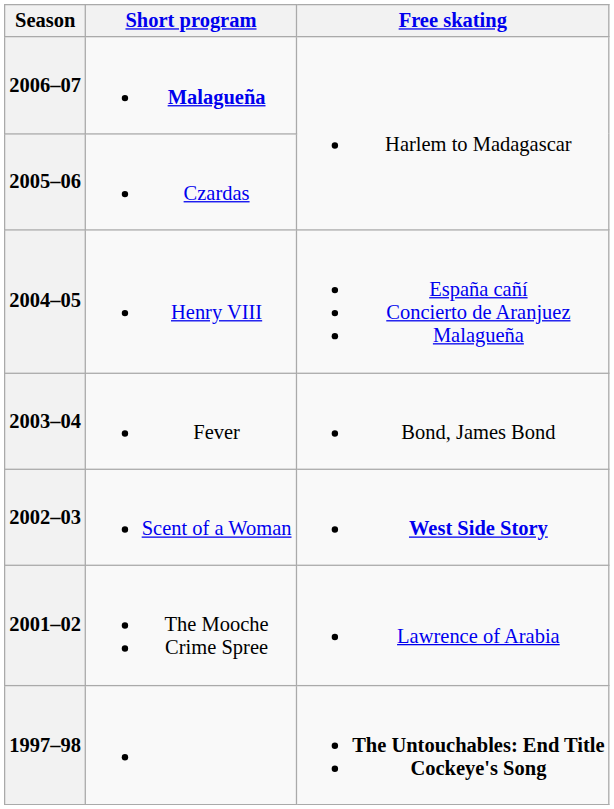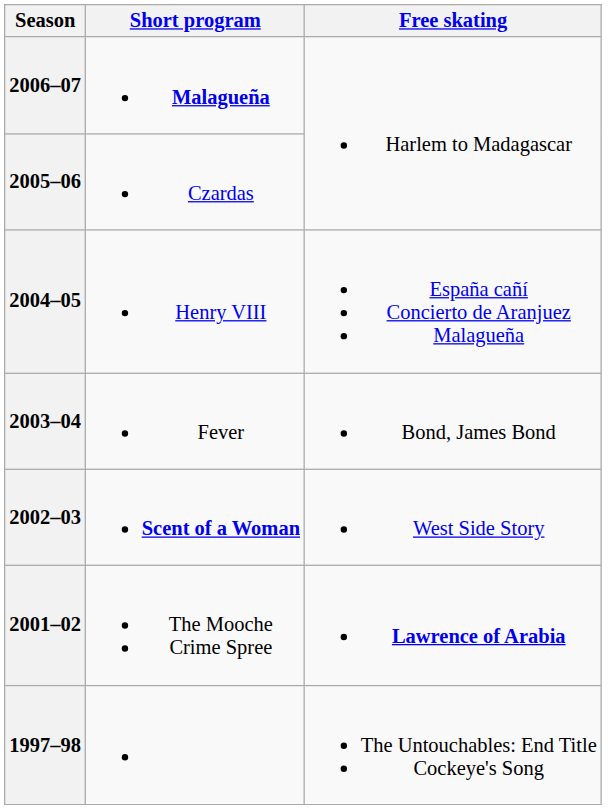(191, 529) normal -> (195, 529) bold
(453, 529) bold -> (453, 529) normal
(453, 637) normal -> (453, 637) bold
(453, 756) bold -> (453, 756) normal
